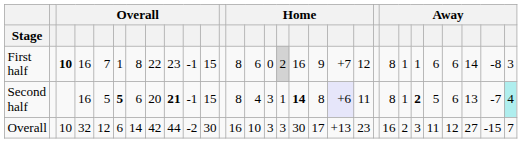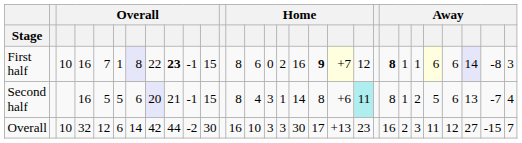(65, 63) bold -> (65, 63) normal
(139, 63) no background -> (139, 63) lavender background
(174, 63) normal -> (174, 63) bold
(283, 63) lightgrey background -> (283, 63) no background
(321, 63) normal -> (321, 63) bold
(344, 63) no background -> (344, 63) lightyellow background
(392, 63) normal -> (392, 63) bold
(436, 63) no background -> (436, 63) lightyellow background
(471, 63) no background -> (471, 63) lavender background
(120, 99) bold -> (120, 99) normal
(155, 99) no background -> (155, 99) lavender background
(174, 99) bold -> (174, 99) normal
(299, 99) bold -> (299, 99) normal
(344, 99) lavender background -> (344, 99) no background
(364, 99) no background -> (364, 99) paleturquoise background
(417, 99) bold -> (417, 99) normal
(511, 99) paleturquoise background -> (511, 99) no background
